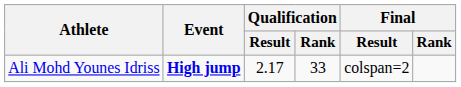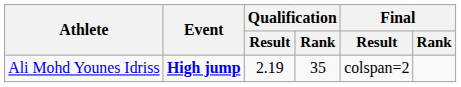(270, 68) 2.17 -> (270, 68) 2.19
(318, 68) 33 -> (318, 68) 35
